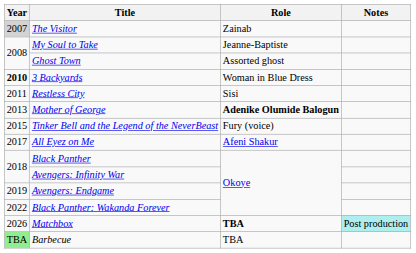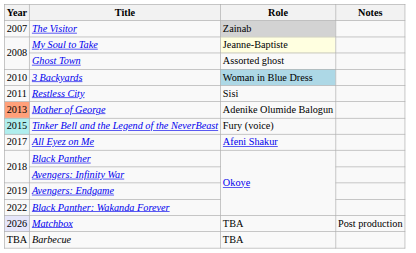(17, 28) lightgrey background -> (17, 28) no background
(237, 28) no background -> (237, 28) lightgrey background
(255, 45) no background -> (255, 45) lightyellow background
(17, 77) bold -> (17, 77) normal
(268, 77) no background -> (268, 77) lightblue background
(17, 110) no background -> (17, 110) lightsalmon background
(281, 110) bold -> (278, 110) normal
(17, 126) no background -> (17, 126) paleturquoise background
(17, 223) no background -> (17, 223) lavender background
(233, 223) bold -> (233, 223) normal
(376, 223) paleturquoise background -> (370, 223) no background
(17, 239) lightgreen background -> (17, 239) no background
